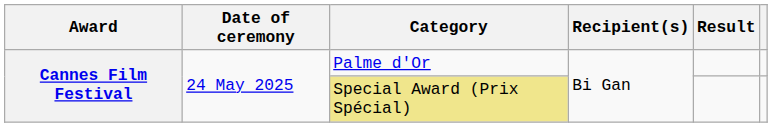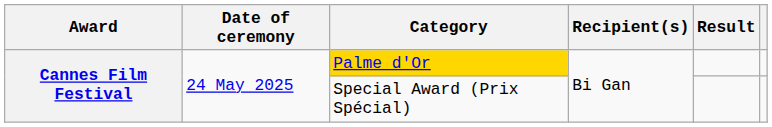(382, 63) no background -> (382, 63) gold background
(426, 99) khaki background -> (426, 99) no background
